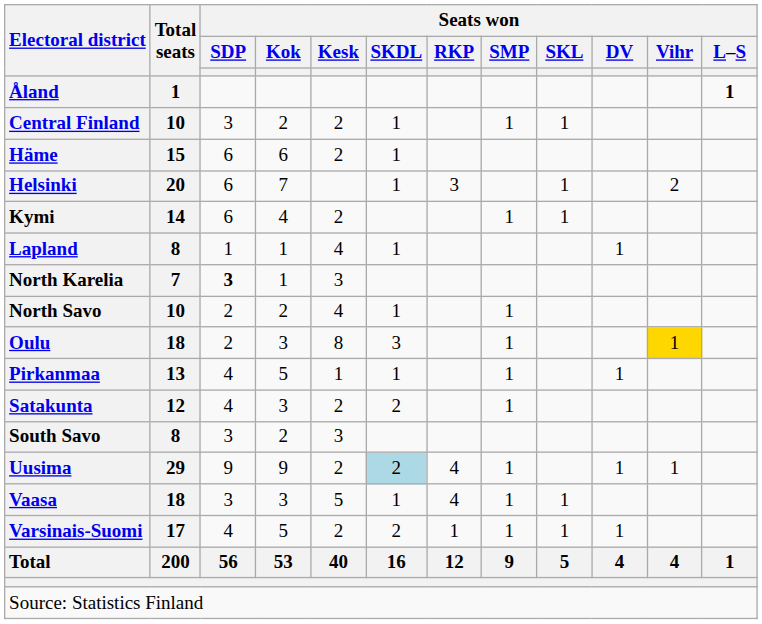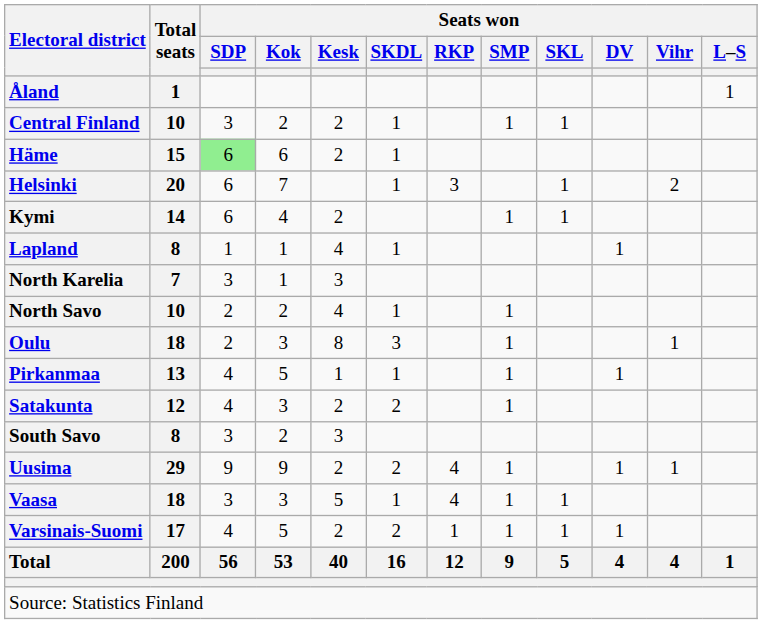(730, 92) bold -> (730, 92) normal
(228, 154) no background -> (228, 154) lightgreen background
(228, 280) bold -> (228, 280) normal
(675, 342) gold background -> (675, 342) no background
(396, 468) lightblue background -> (396, 468) no background
